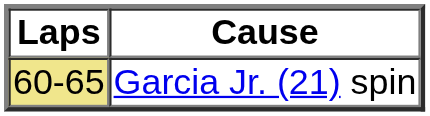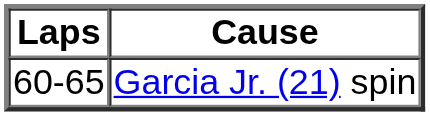(59, 81) khaki background -> (59, 81) no background
